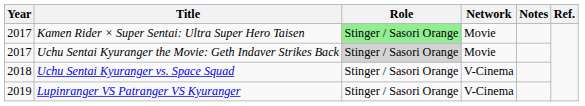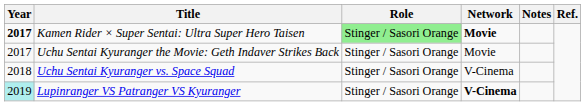(19, 33) normal -> (19, 33) bold
(480, 33) normal -> (480, 33) bold
(402, 52) lightgrey background -> (402, 52) no background
(19, 91) no background -> (19, 91) paleturquoise background
(489, 91) normal -> (490, 91) bold
